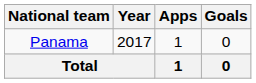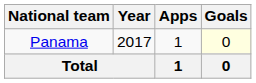(226, 41) no background -> (226, 41) lightyellow background
